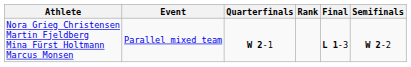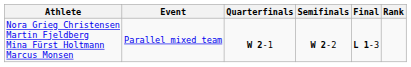columns swapped: (378, 11) <-> (308, 11)
